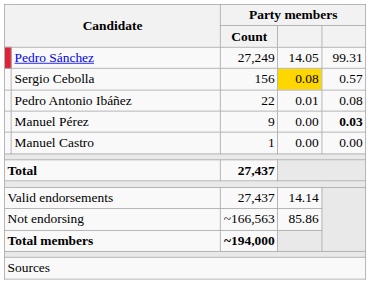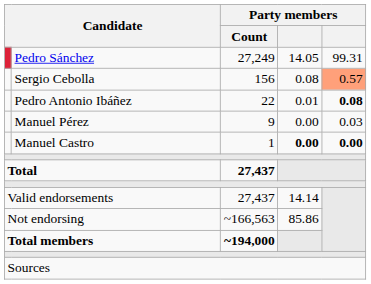(307, 79) gold background -> (307, 79) no background
(351, 79) no background -> (351, 79) lightsalmon background
(351, 100) normal -> (351, 100) bold
(351, 121) bold -> (351, 121) normal
(307, 143) normal -> (307, 143) bold
(351, 143) normal -> (351, 143) bold
